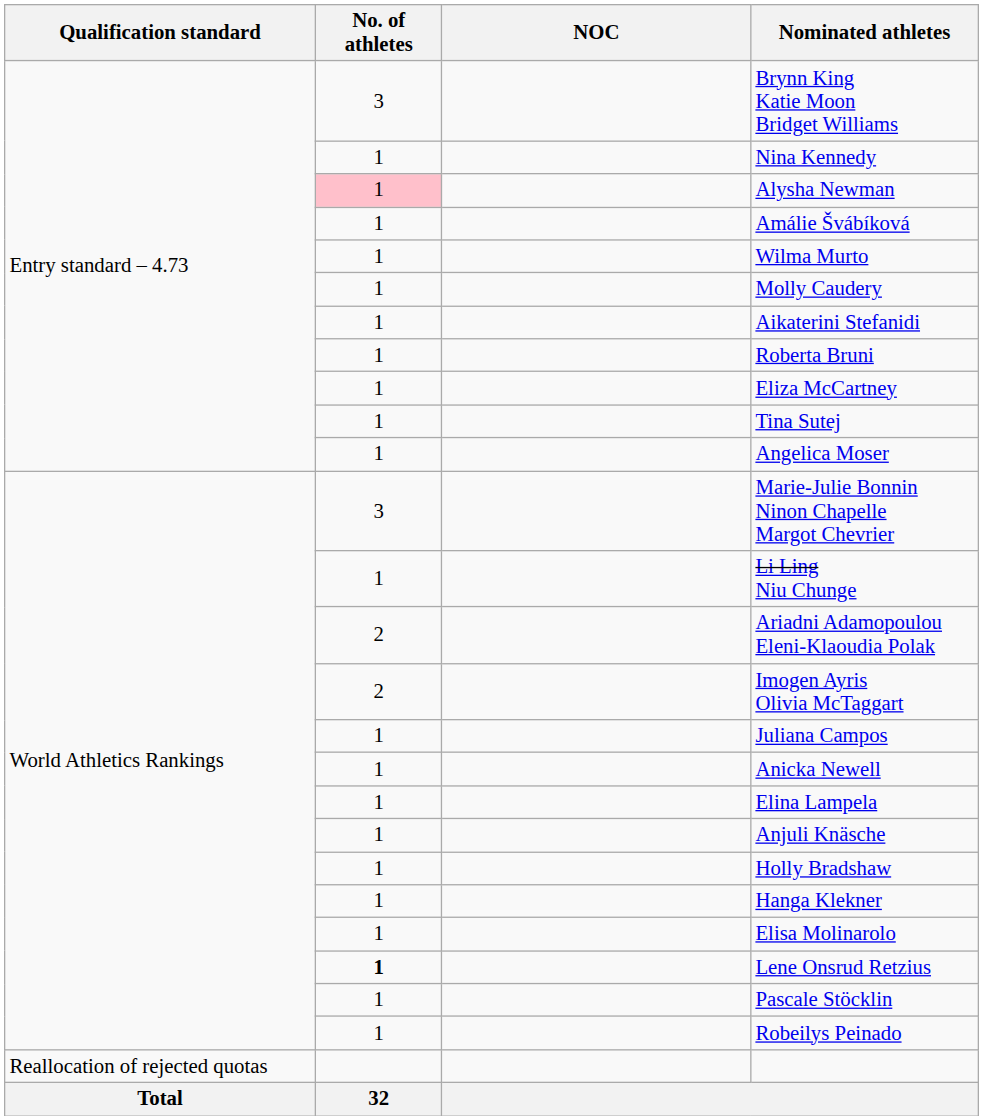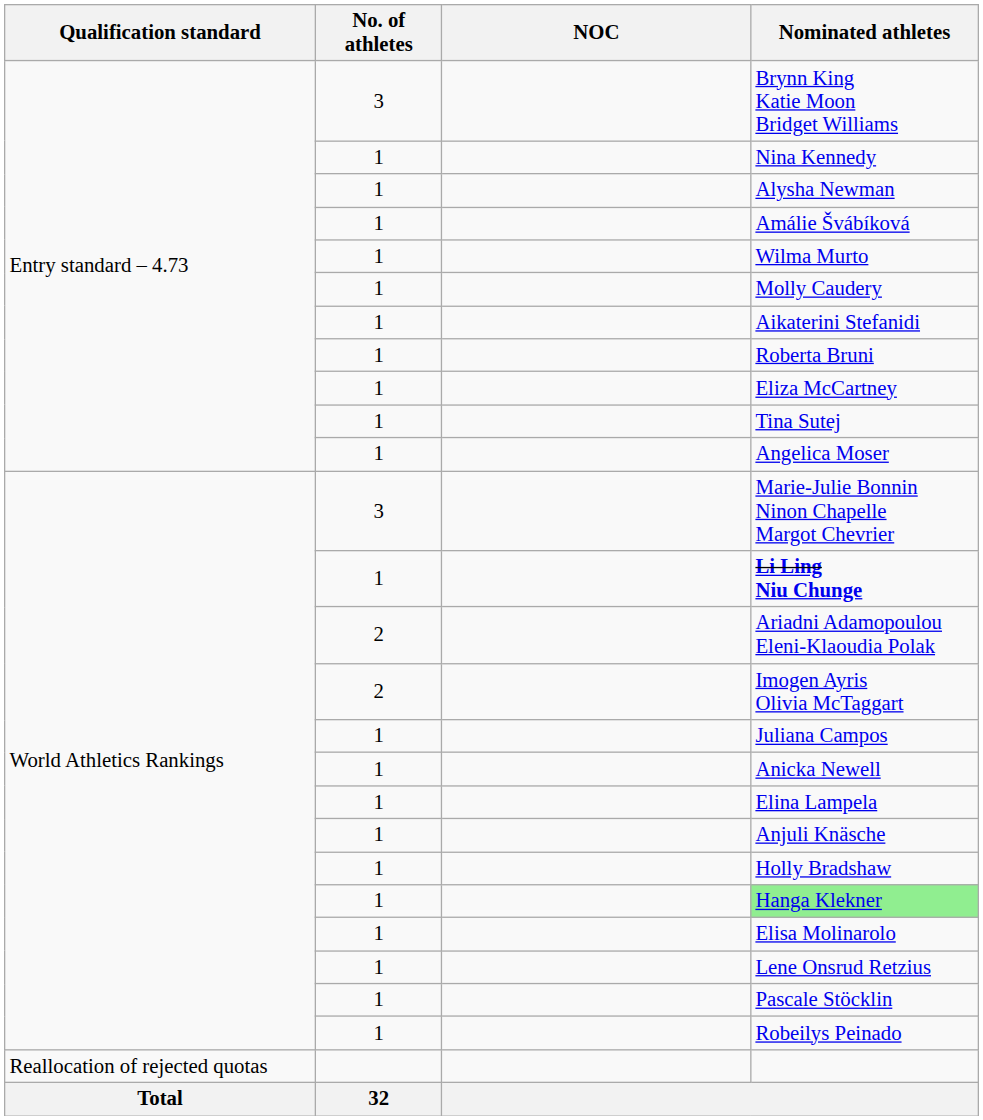(379, 190) pink background -> (379, 190) no background
(806, 578) normal -> (809, 578) bold
(819, 900) no background -> (819, 900) lightgreen background
(379, 966) bold -> (379, 966) normal
